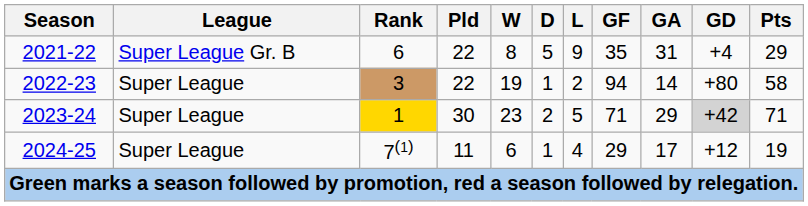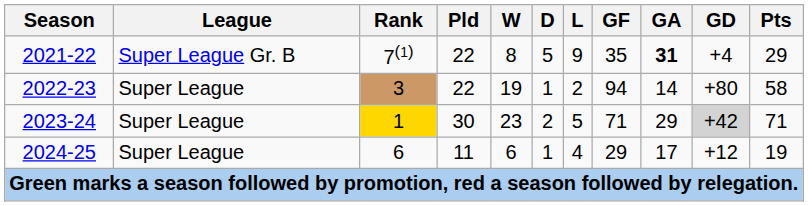(398, 52) 6 -> (398, 54) 7(1)
(666, 52) normal -> (666, 54) bold
(398, 149) 7(1) -> (398, 152) 6
